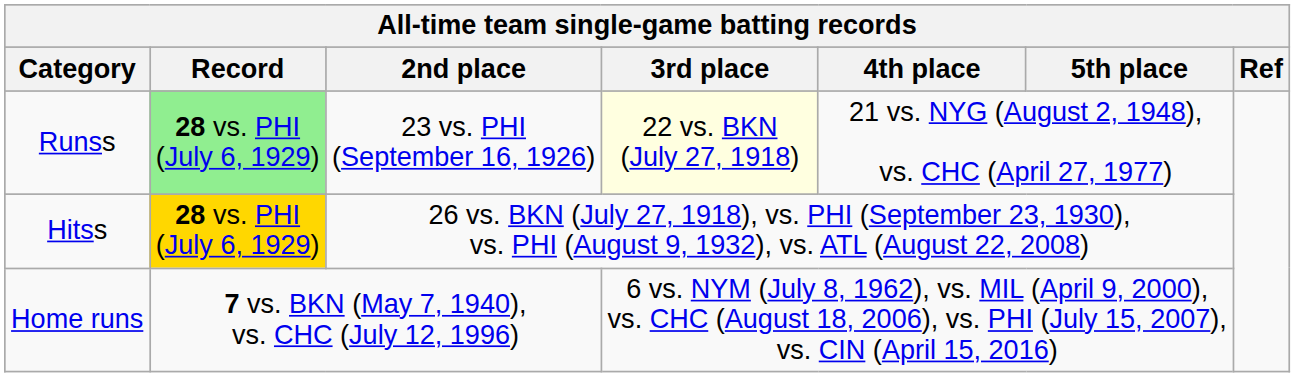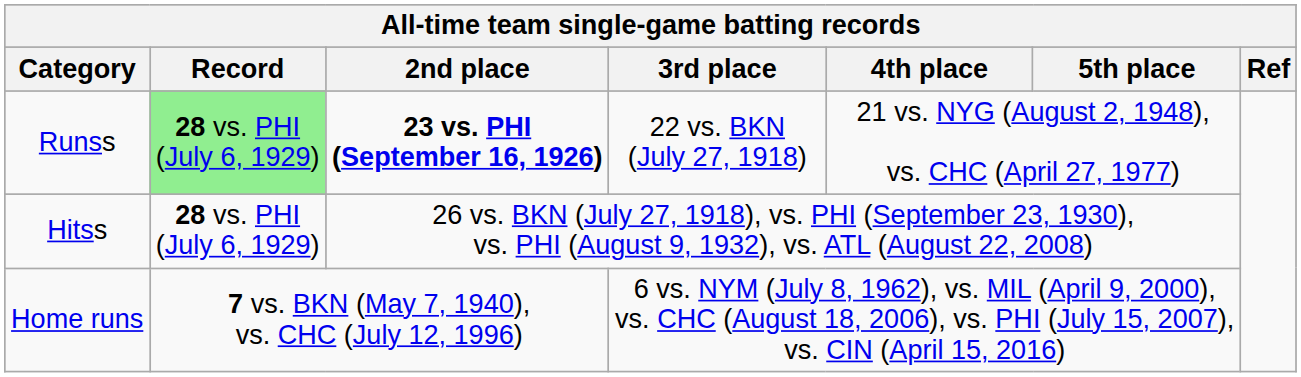(464, 142) normal -> (467, 142) bold
(710, 142) lightyellow background -> (717, 142) no background
(238, 230) gold background -> (238, 230) no background
